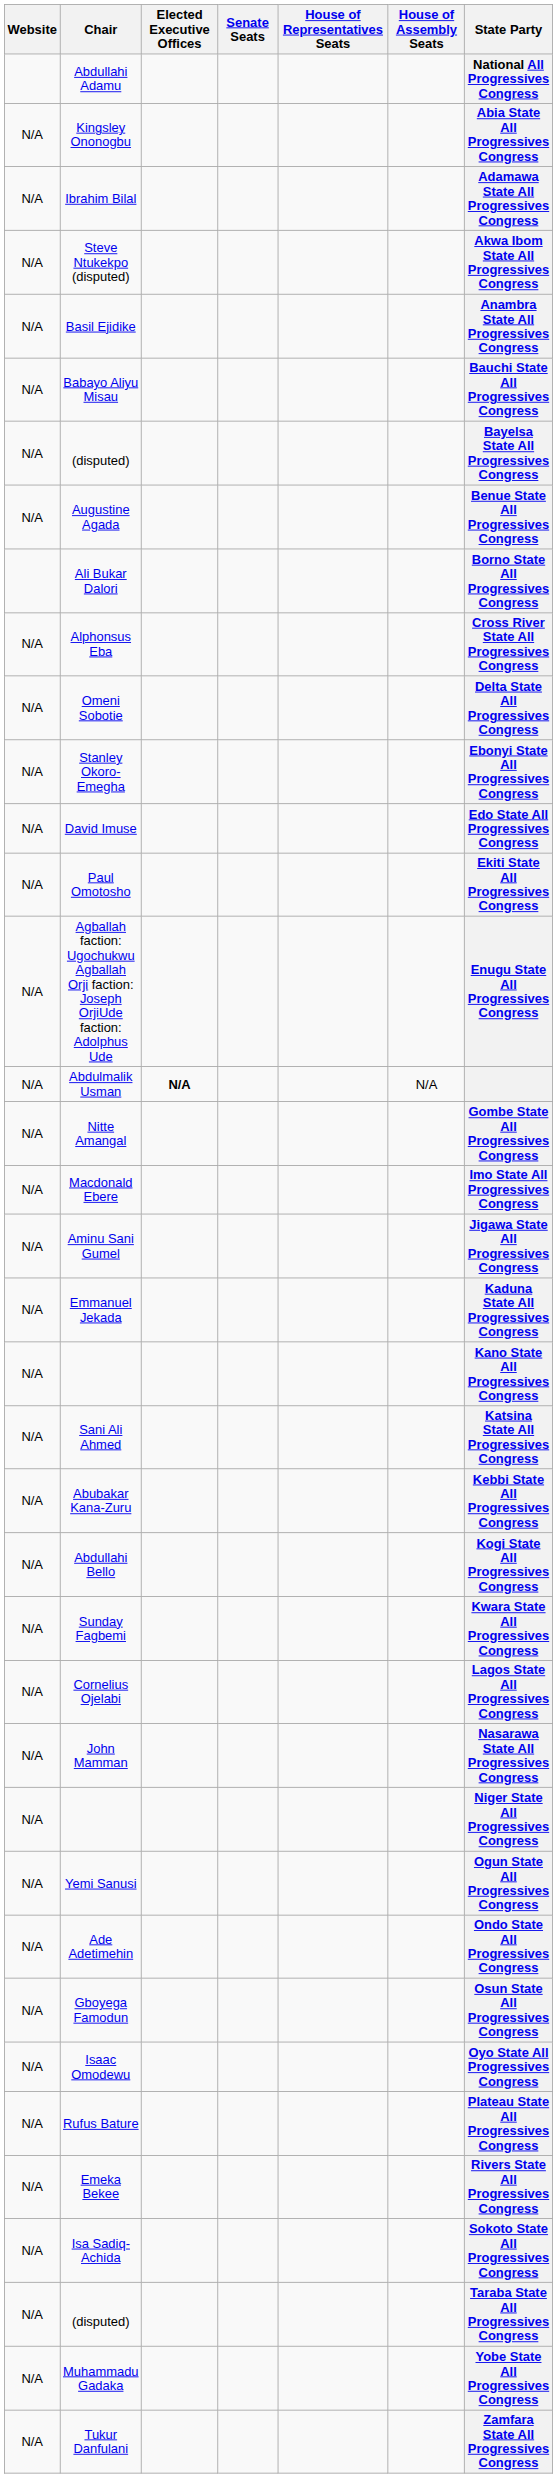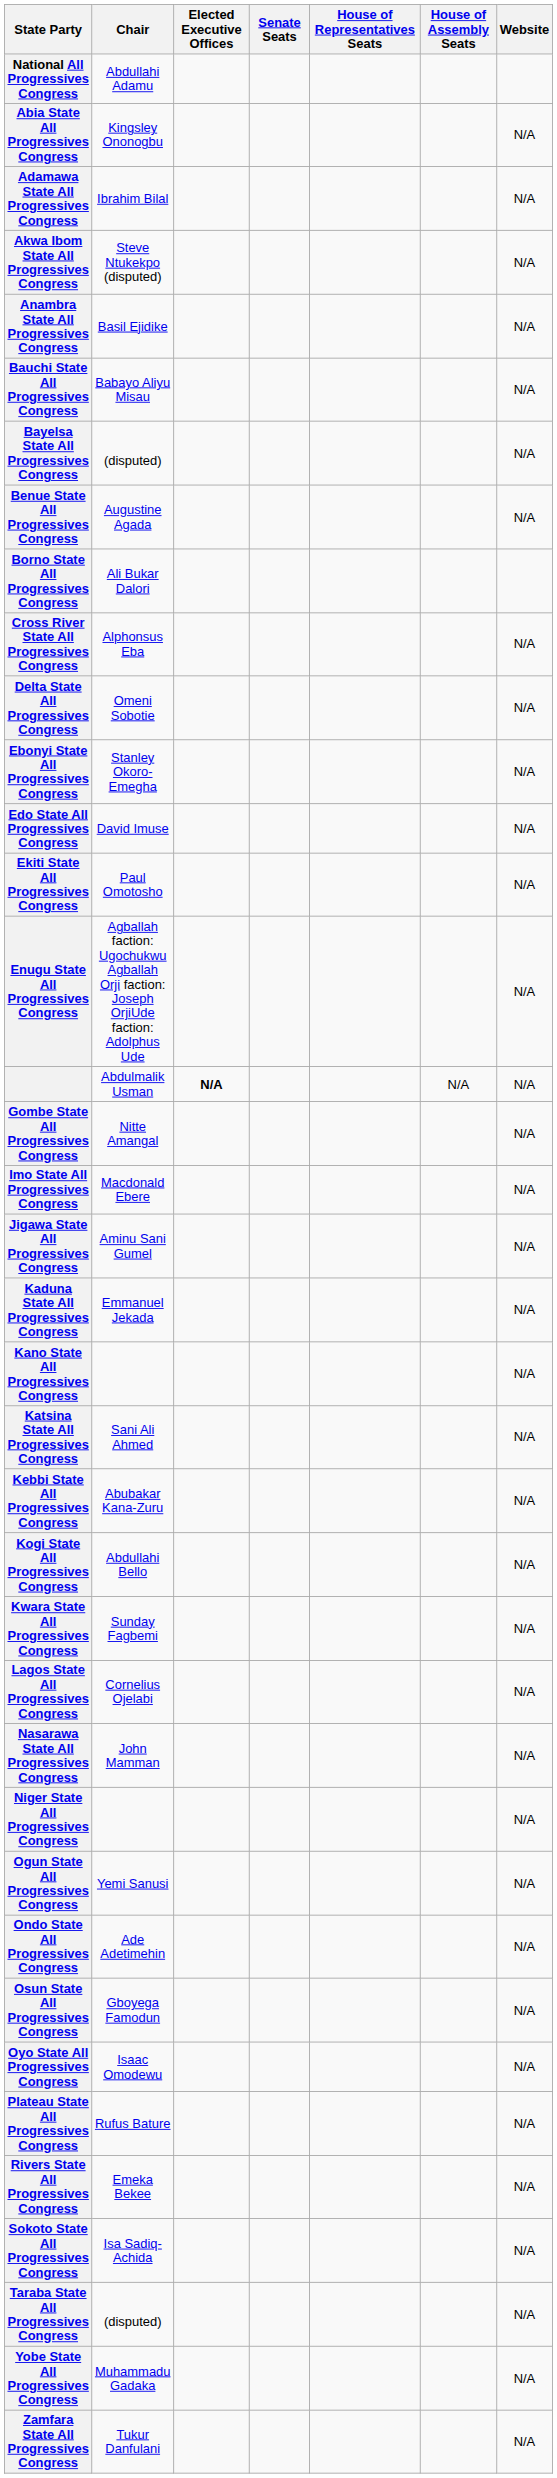columns swapped: (508, 29) <-> (32, 29)
